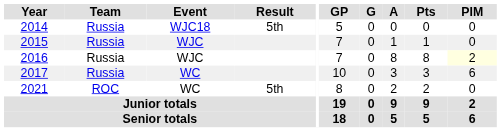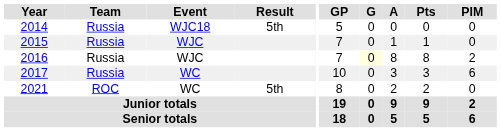(371, 58) no background -> (371, 58) lightyellow background
(472, 58) lightyellow background -> (472, 58) no background
